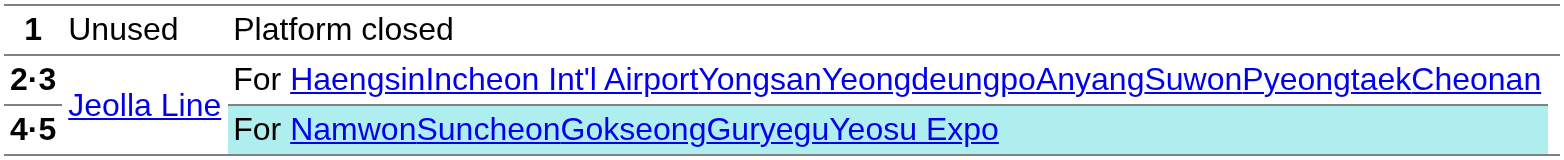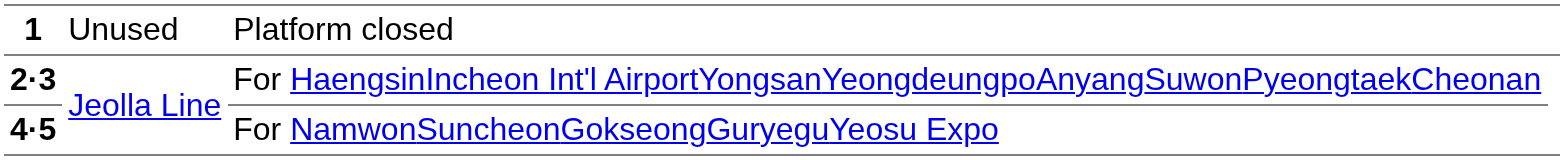(616, 129) paleturquoise background -> (616, 129) no background
